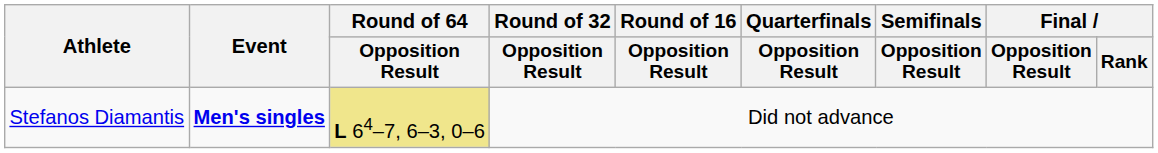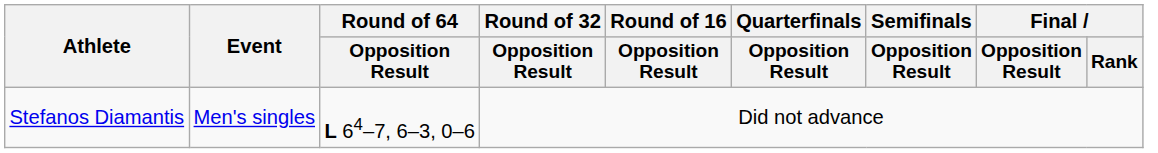(259, 118) bold -> (254, 118) normal
(410, 129) khaki background -> (400, 129) no background
